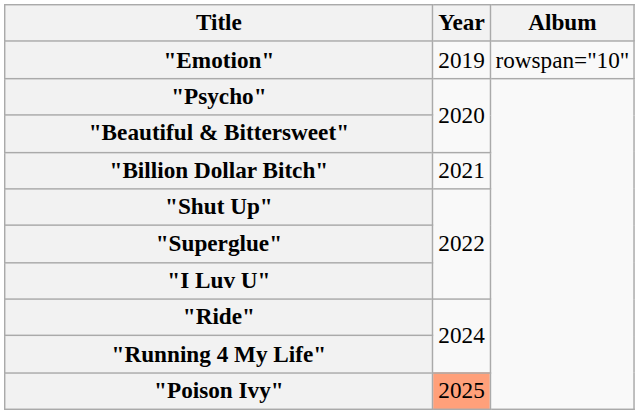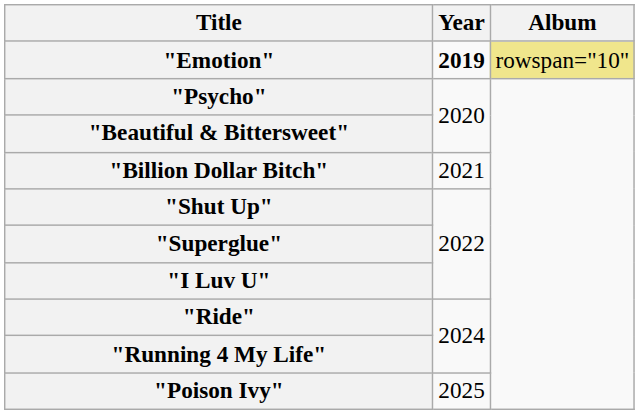(462, 59) normal -> (462, 59) bold
(562, 59) no background -> (562, 59) khaki background
(462, 390) lightsalmon background -> (462, 390) no background
